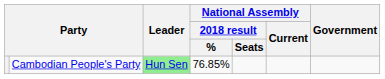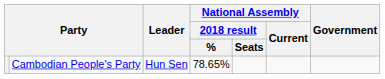(167, 64) lightgreen background -> (167, 64) no background
(211, 64) 76.85% -> (211, 64) 78.65%
